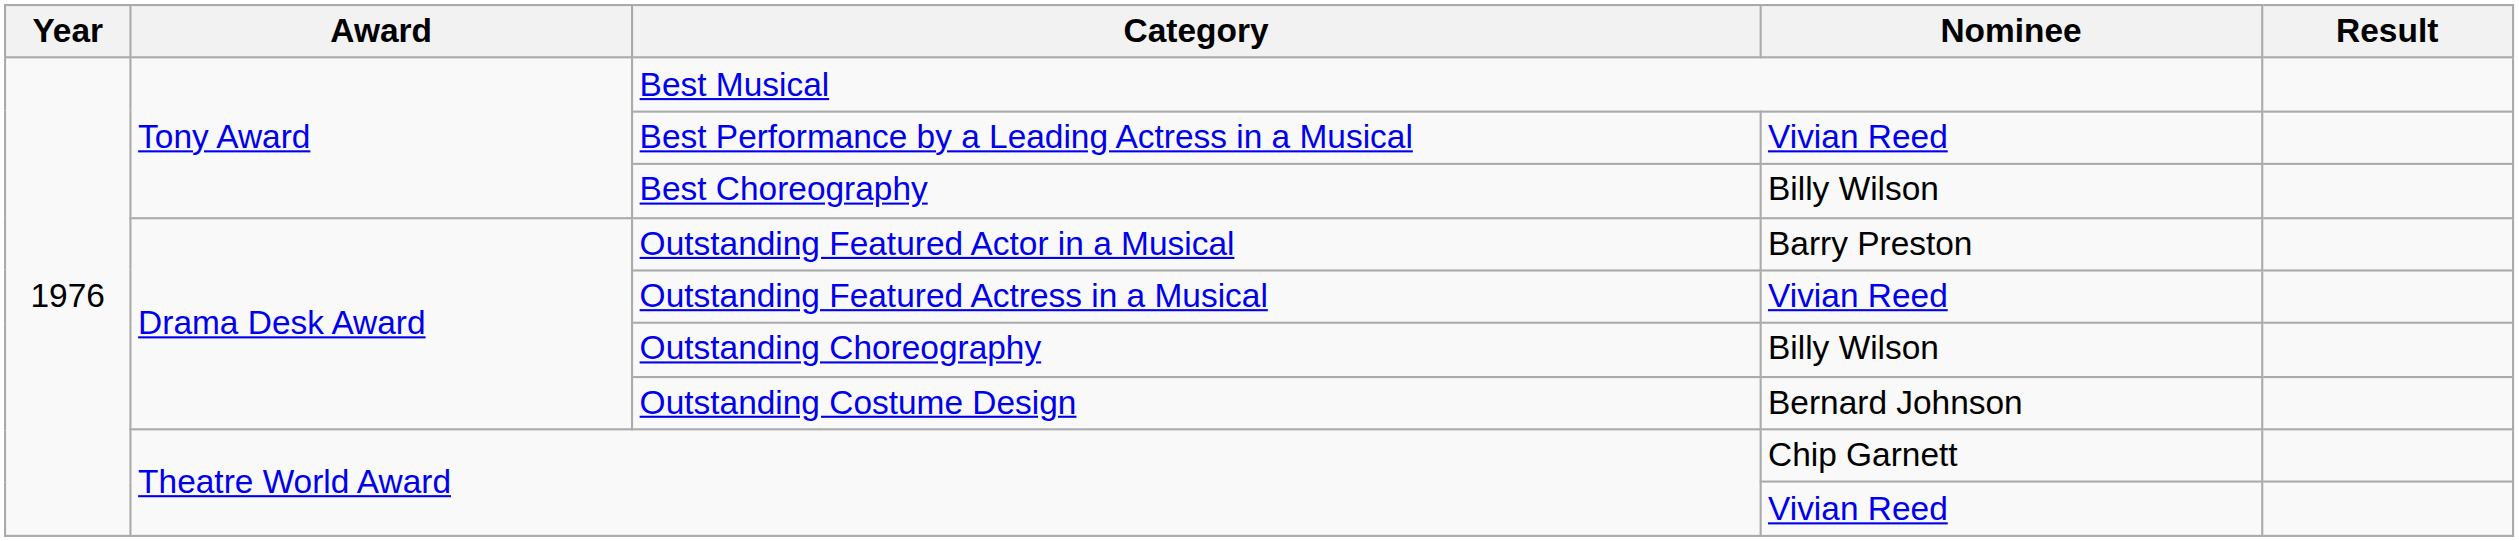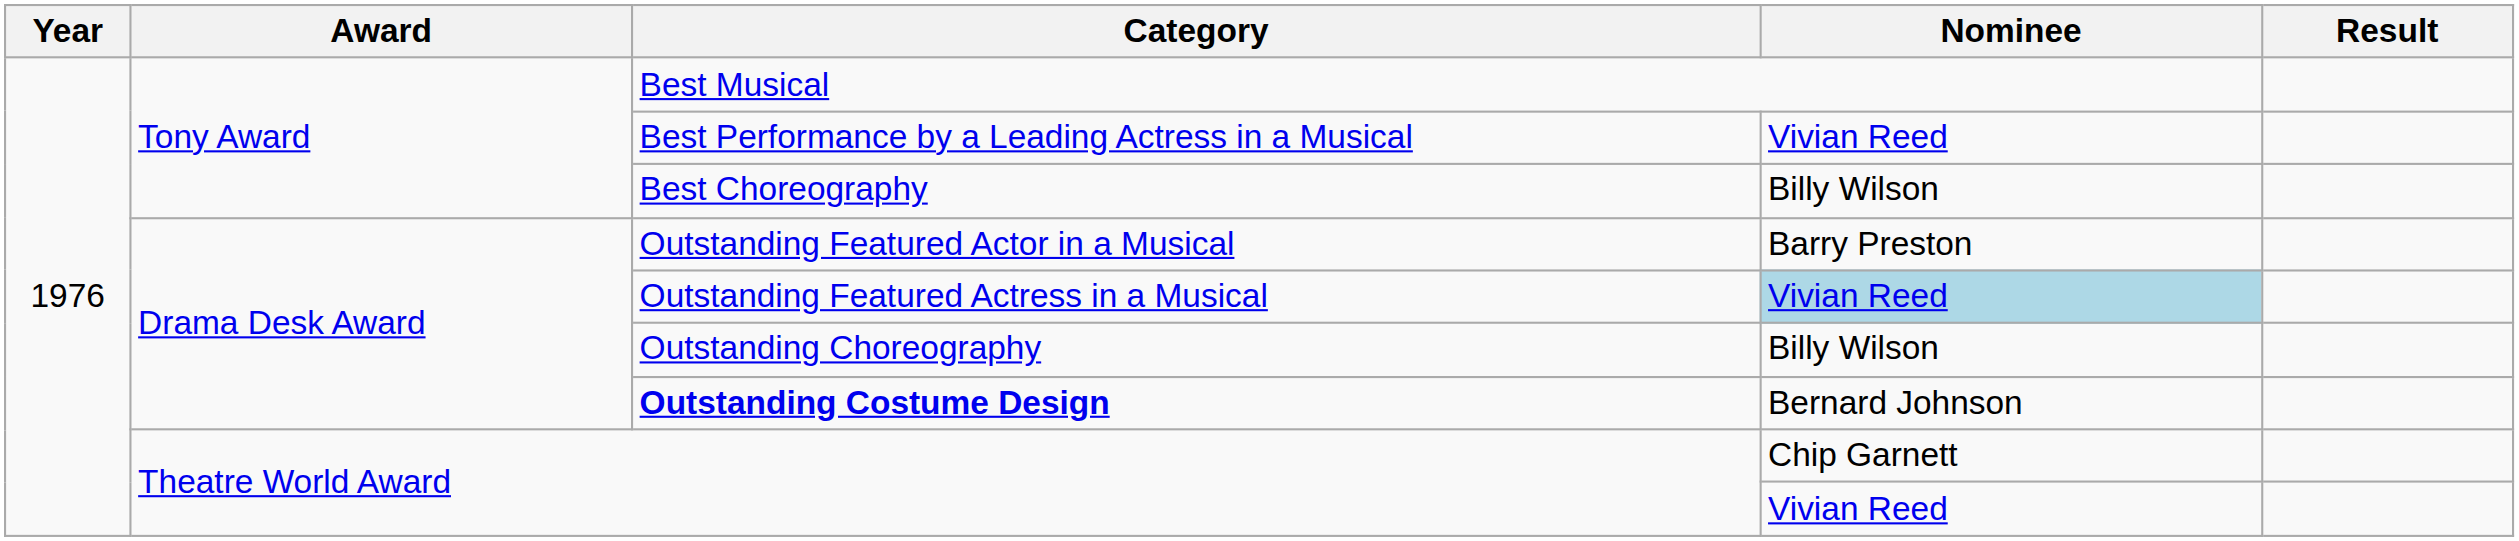(1858, 296) no background -> (1858, 296) lightblue background
(858, 402) normal -> (875, 402) bold
